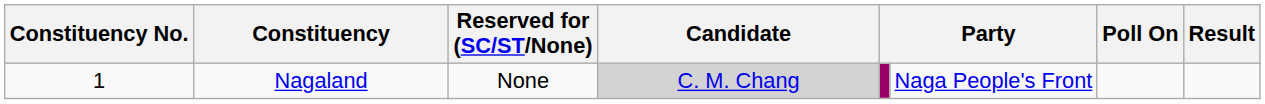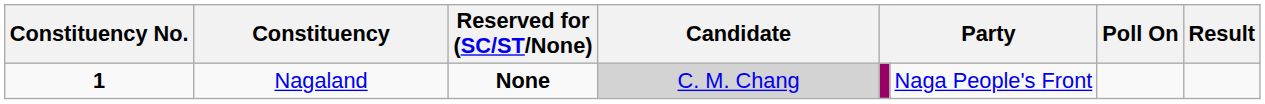(99, 80) normal -> (99, 80) bold
(523, 80) normal -> (523, 80) bold
